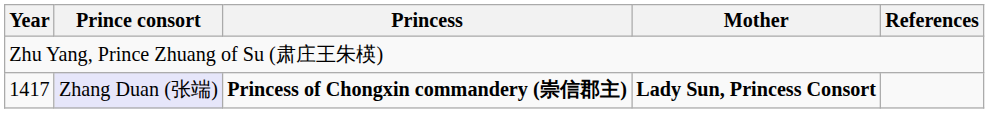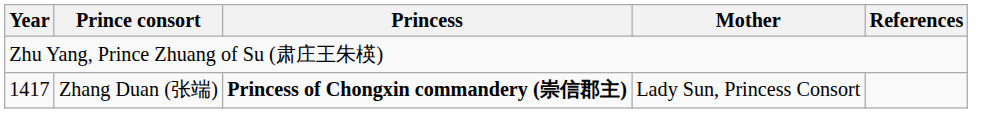(138, 89) lavender background -> (138, 89) no background
(756, 90) bold -> (748, 90) normal
